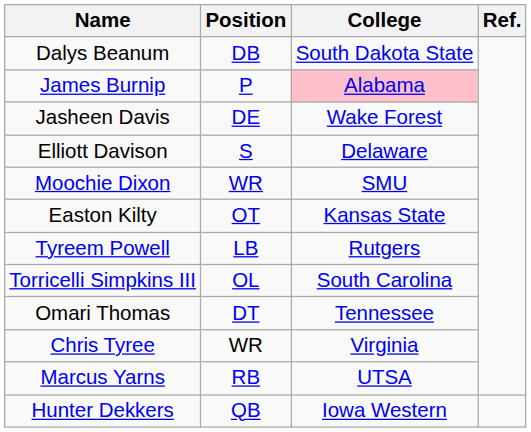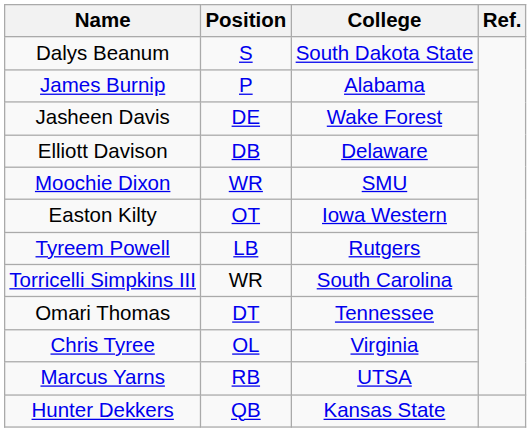(246, 53) DB -> (246, 53) S
(384, 85) pink background -> (384, 85) no background
(246, 150) S -> (246, 150) DB
(384, 215) Kansas State -> (384, 215) Iowa Western
(246, 280) OL -> (246, 280) WR
(246, 345) WR -> (246, 345) OL
(384, 410) Iowa Western -> (384, 410) Kansas State
